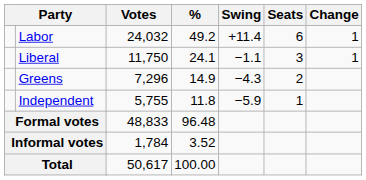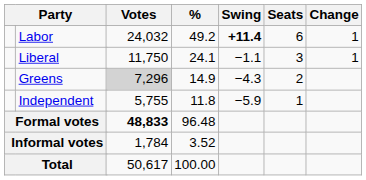(245, 36) normal -> (245, 36) bold
(151, 79) no background -> (151, 79) lightgrey background
(148, 121) normal -> (148, 121) bold
